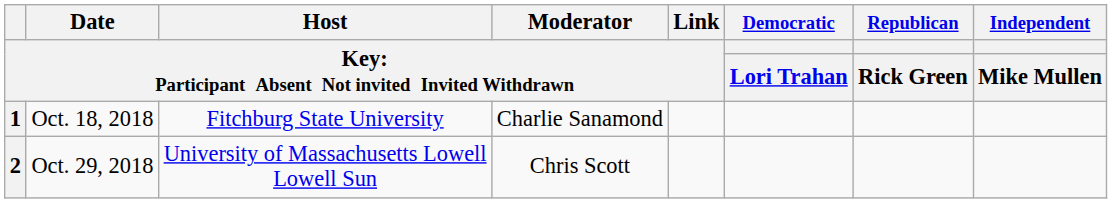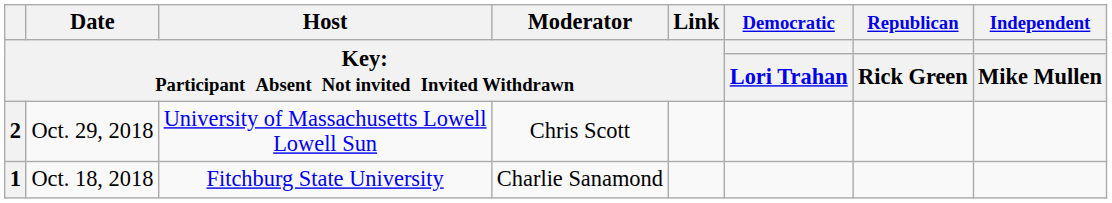rows swapped: (15, 118) <-> (15, 166)
